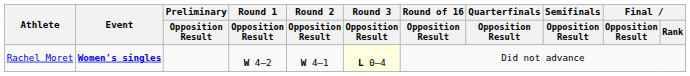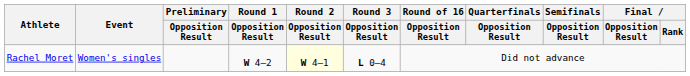(120, 58) bold -> (120, 58) normal
(315, 63) no background -> (315, 63) lightyellow background
(372, 63) lightyellow background -> (372, 63) no background
